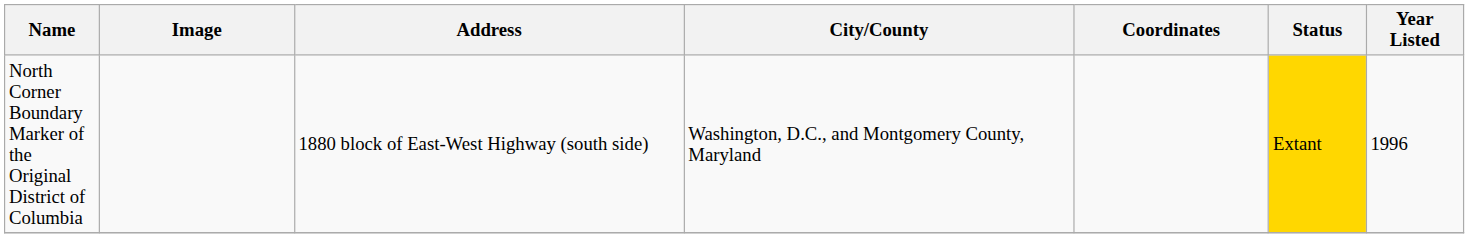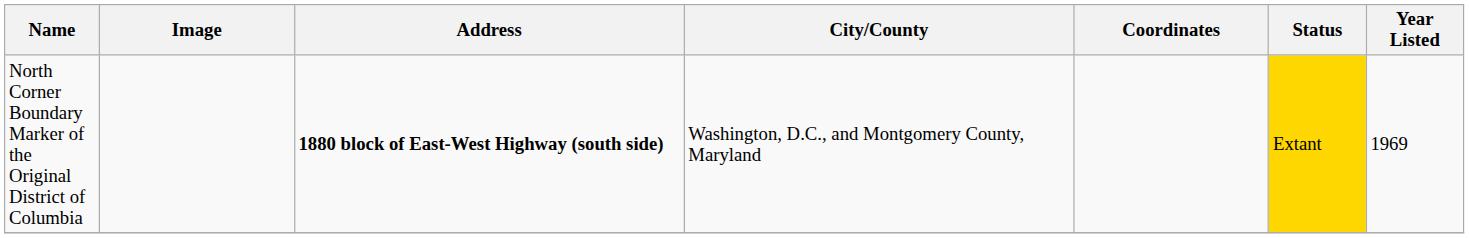(473, 143) normal -> (481, 143) bold
(1389, 143) 1996 -> (1389, 143) 1969
